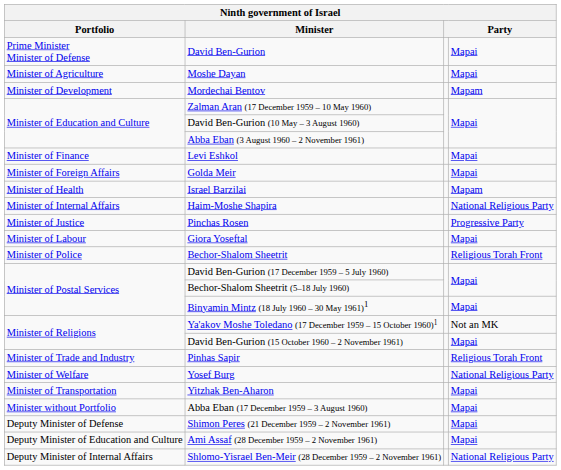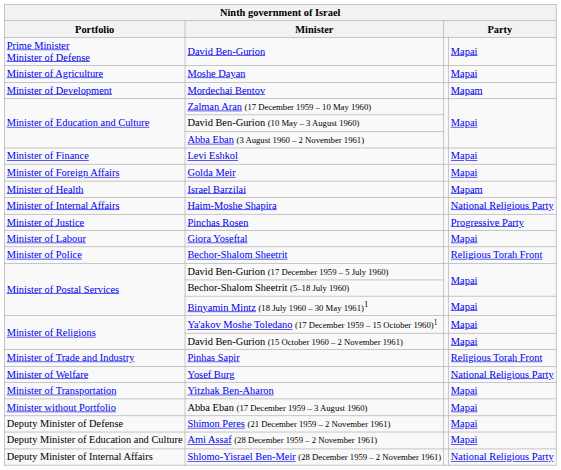(475, 324) Not an MK -> (464, 324) Mapai
